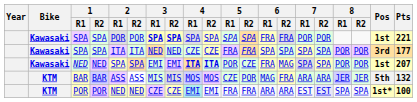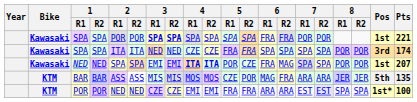(403, 51) 177 -> (403, 51) 174
(403, 78) 132 -> (403, 78) 135
(193, 91) paleturquoise background -> (193, 91) no background
